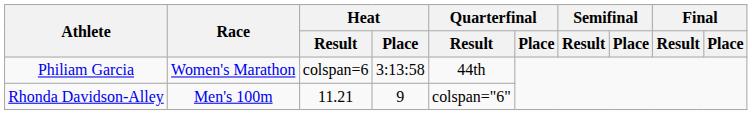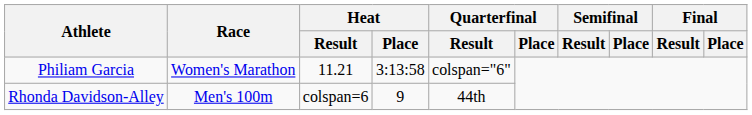(336, 70) colspan=6 -> (336, 70) 11.21
(471, 70) 44th -> (471, 70) colspan="6"
(336, 96) 11.21 -> (336, 96) colspan=6
(471, 96) colspan="6" -> (471, 96) 44th
